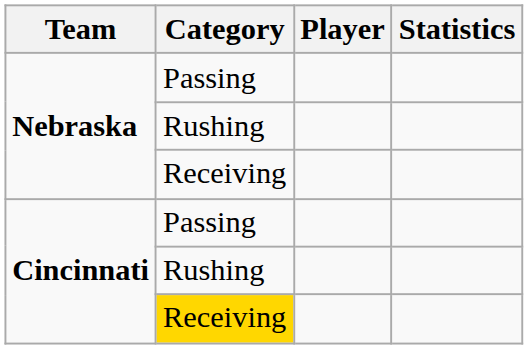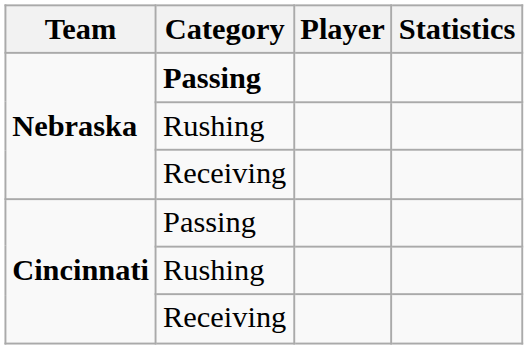(209, 77) normal -> (212, 77) bold
(225, 318) gold background -> (225, 318) no background
